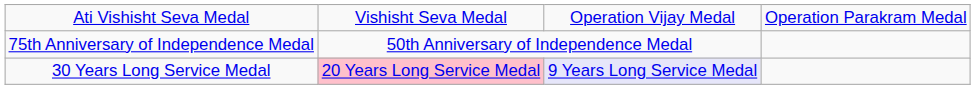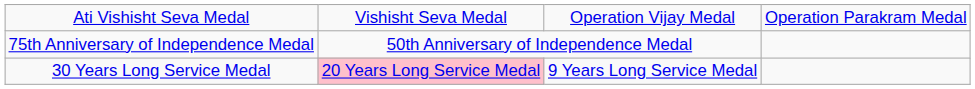(653, 71) lavender background -> (653, 71) no background
